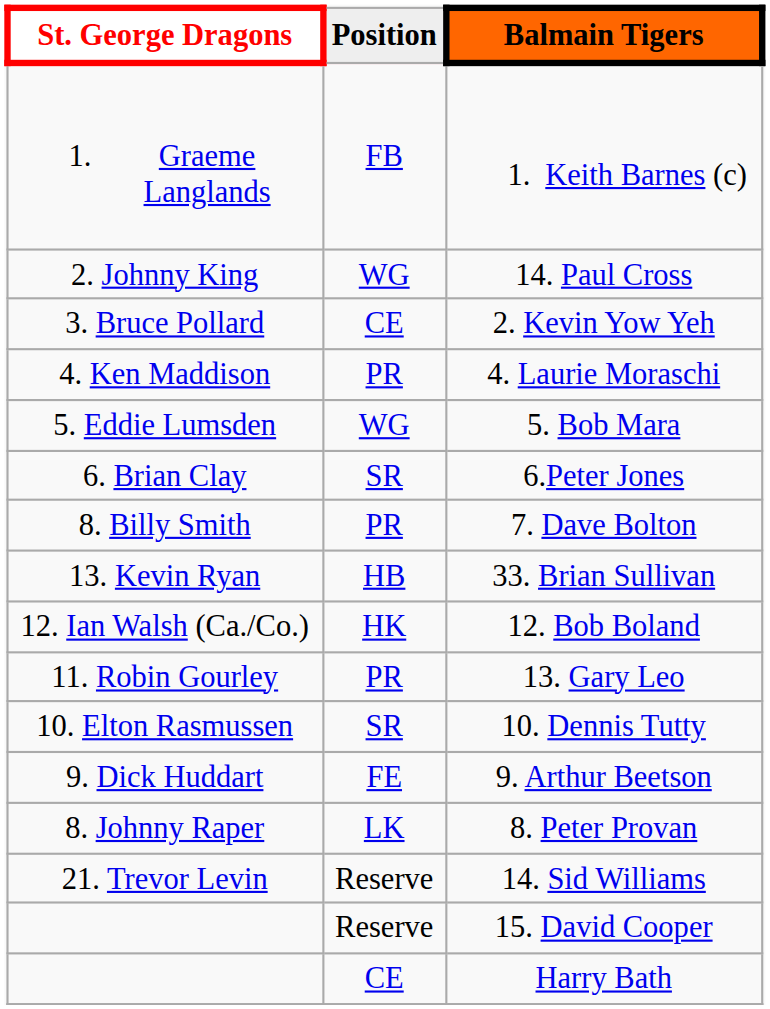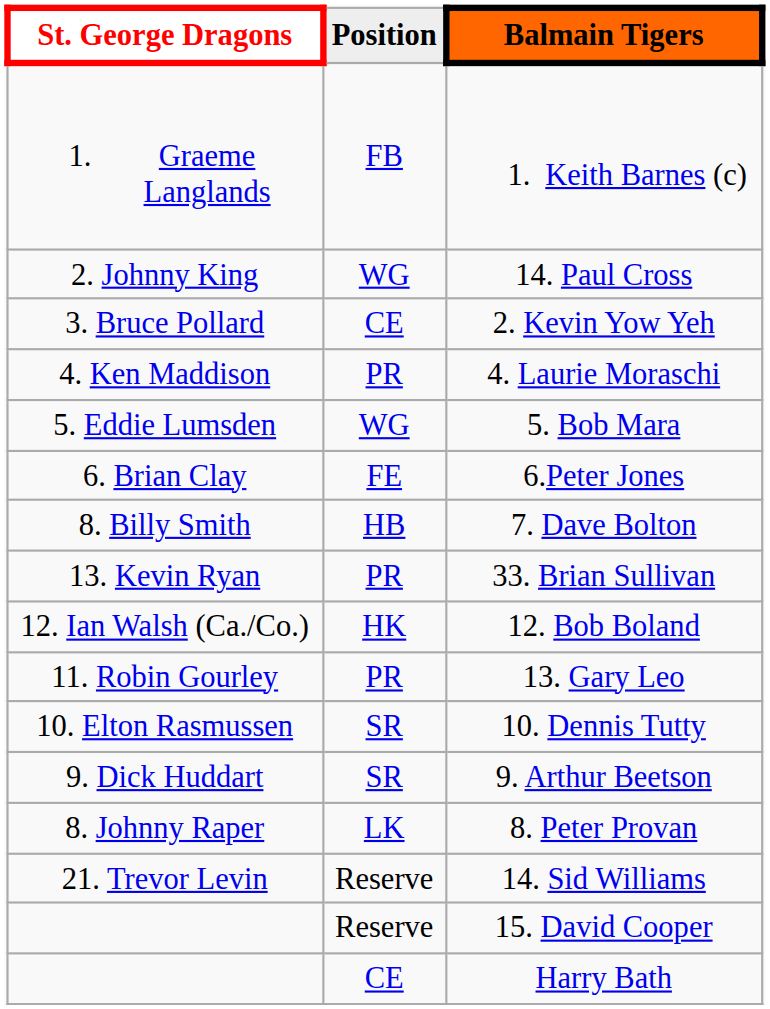(384, 474) SR -> (384, 474) FE
(384, 525) PR -> (384, 525) HB
(384, 575) HB -> (384, 575) PR
(384, 776) FE -> (384, 776) SR
